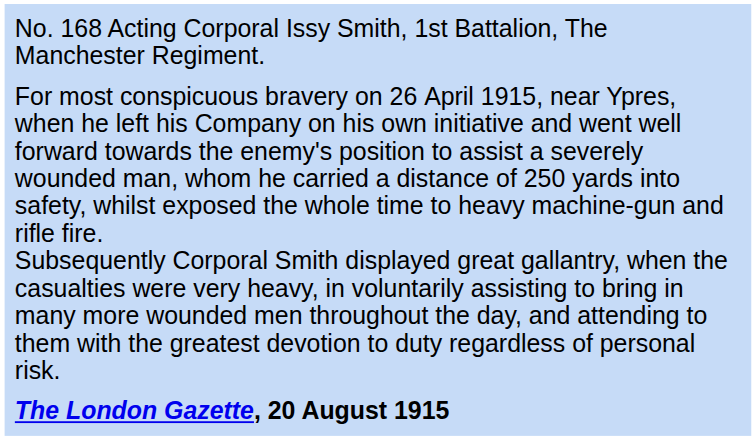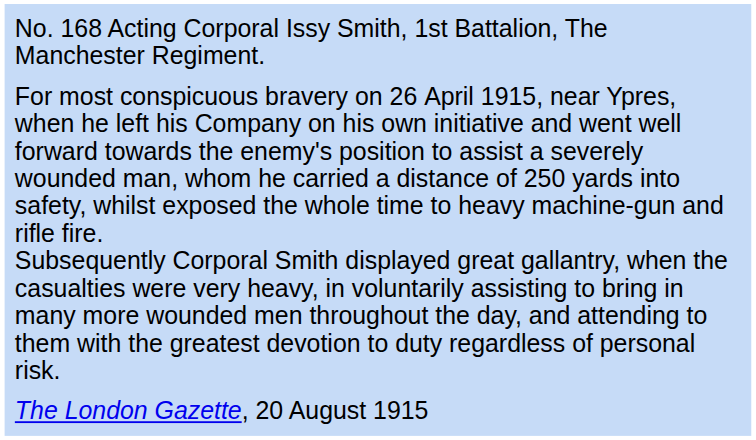(232, 411) bold -> (222, 411) normal
